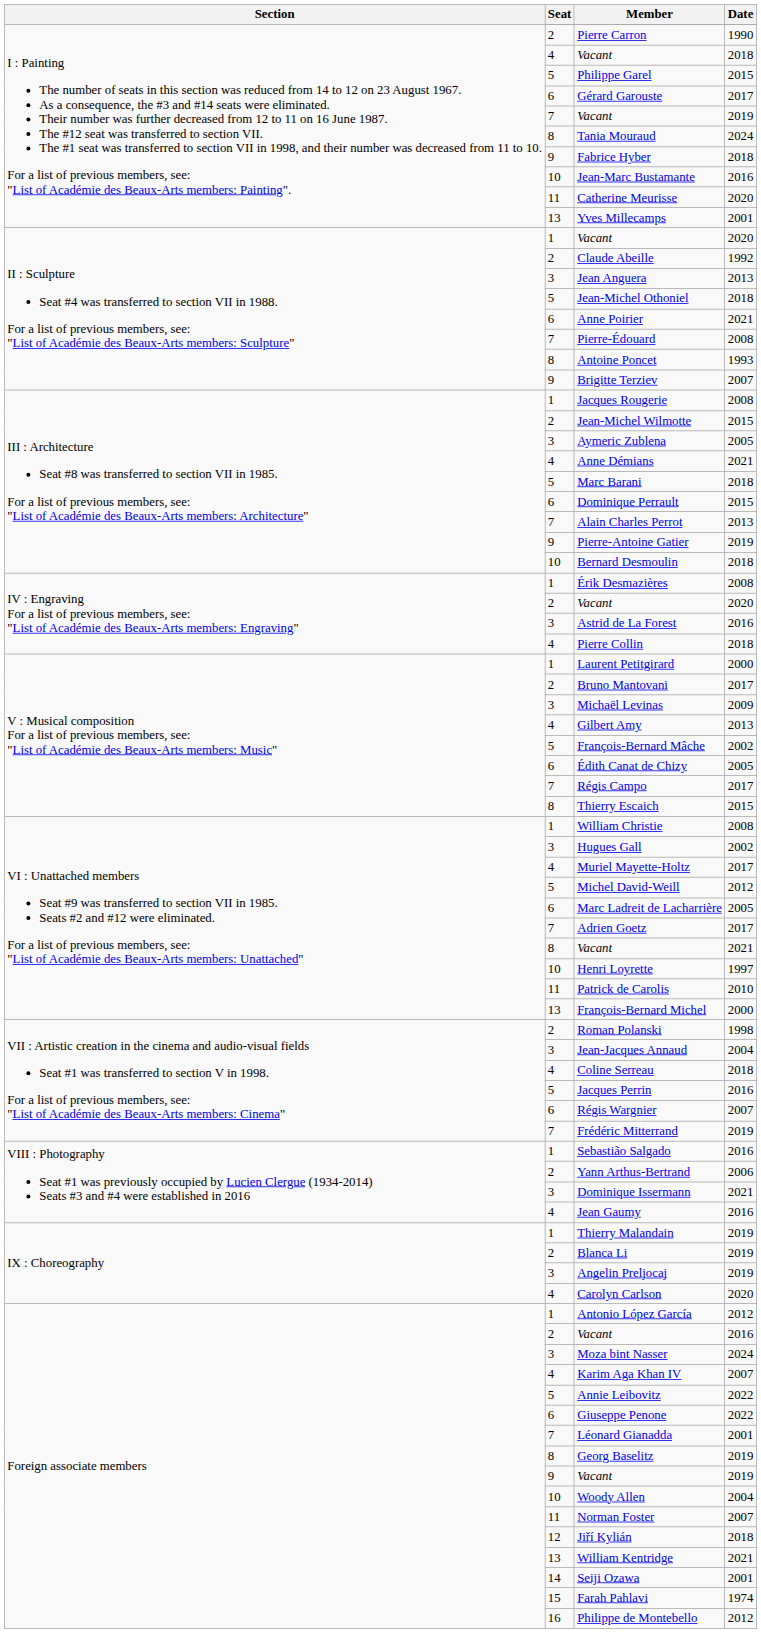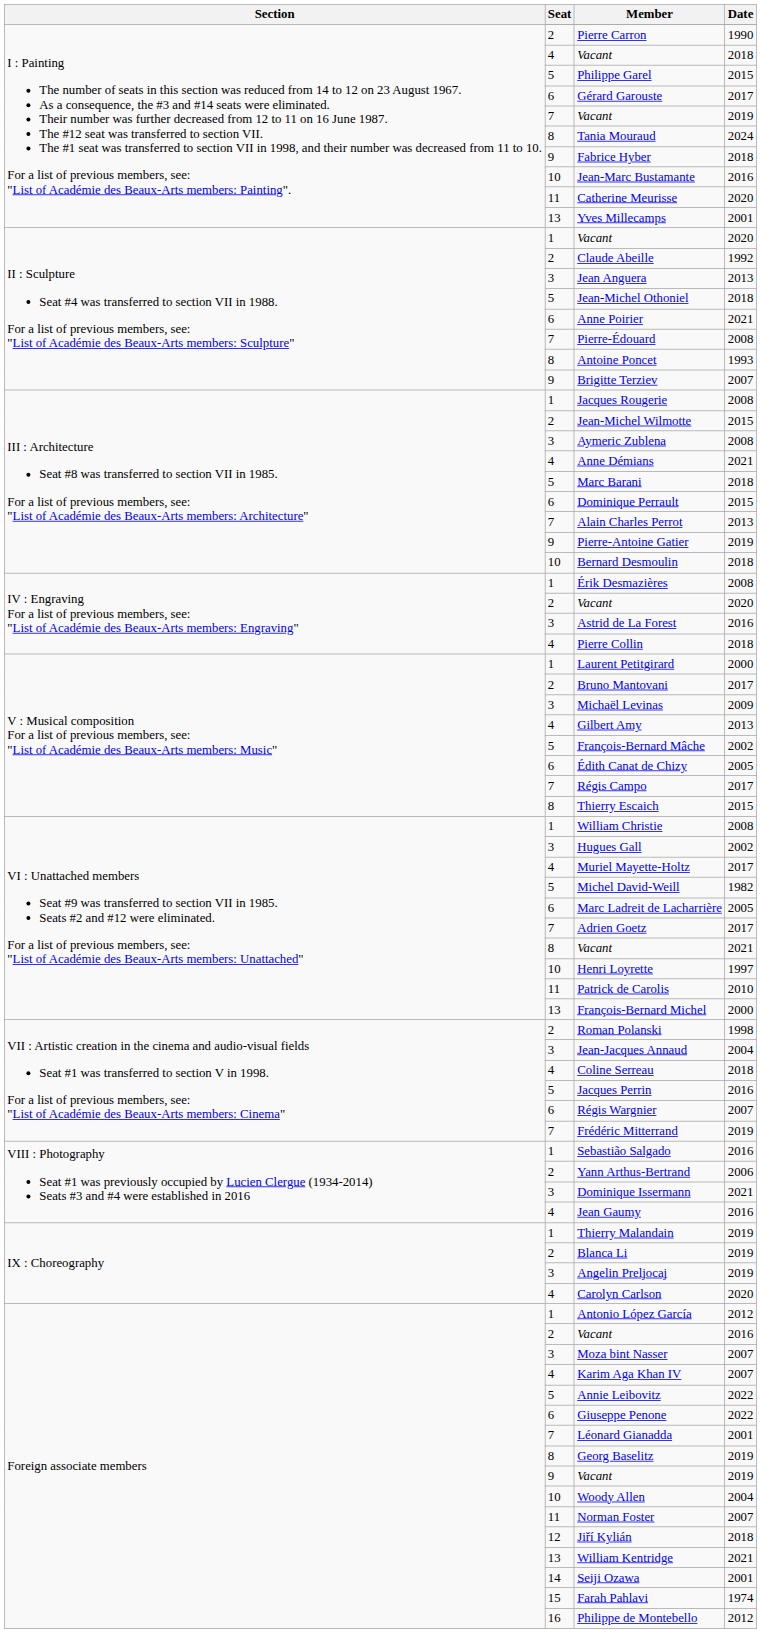(741, 440) 2005 -> (741, 440) 2008
(741, 887) 2012 -> (741, 887) 1982
(741, 1354) 2024 -> (741, 1354) 2007
